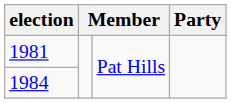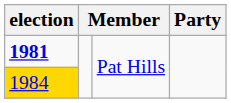(29, 51) normal -> (29, 51) bold
(29, 82) no background -> (29, 82) gold background
